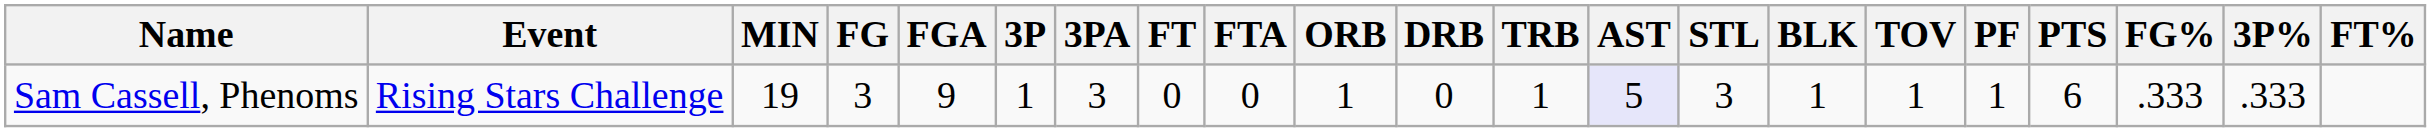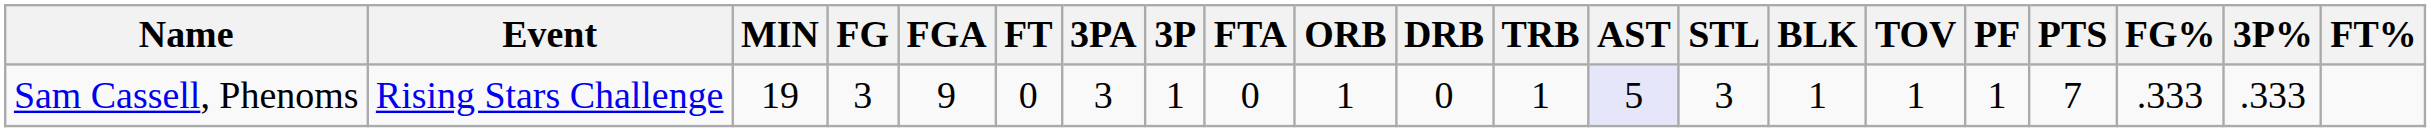columns swapped: (1025, 34) <-> (1172, 34)
(2072, 94) 6 -> (2072, 94) 7
